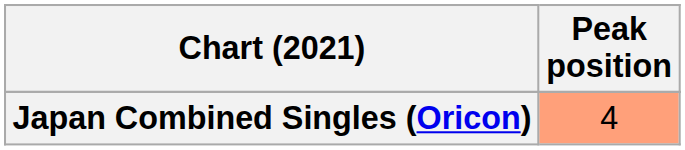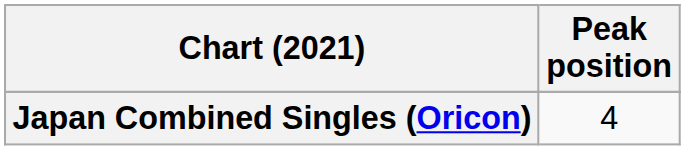(609, 117) lightsalmon background -> (609, 117) no background
